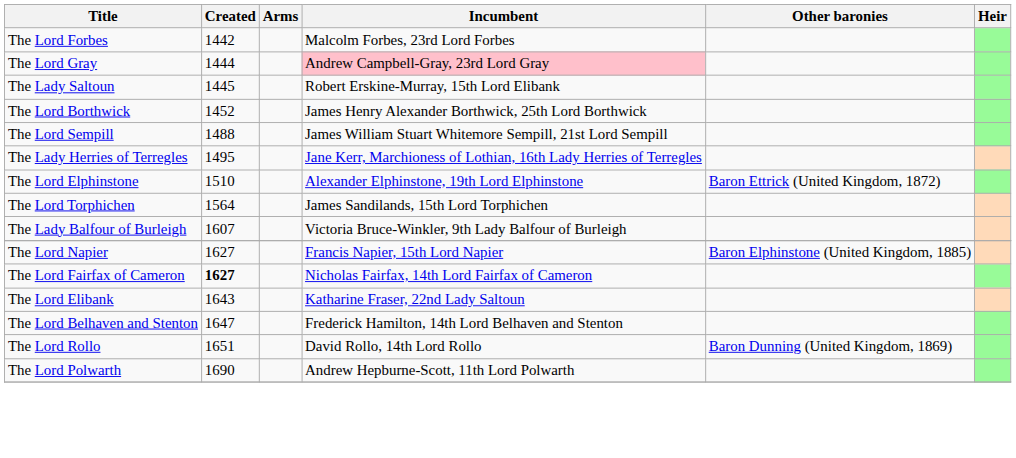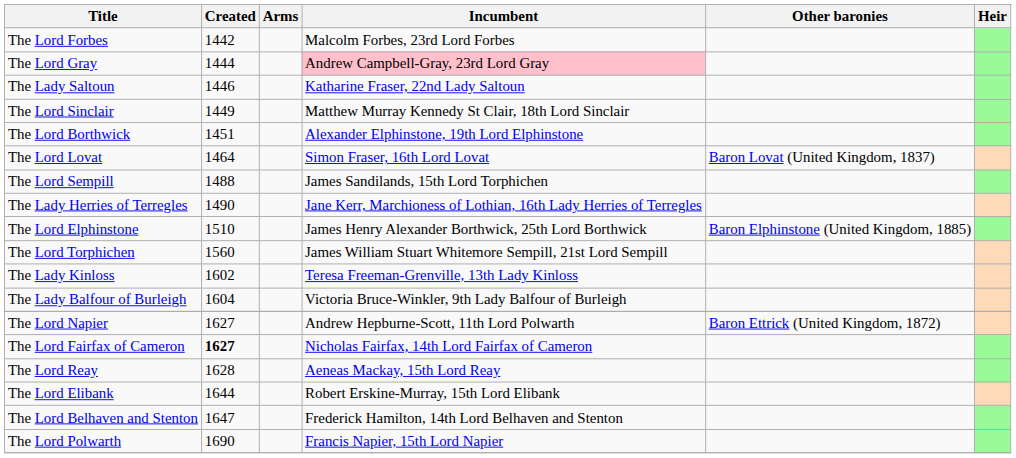(220, 87) 1445 -> (220, 87) 1446
(432, 87) Robert Erskine-Murray, 15th Lord Elibank -> (415, 87) Katharine Fraser, 22nd Lady Saltoun
+ row: (61, 110)
(220, 110) 1452 -> (220, 134) 1451
(476, 110) James Henry Alexander Borthwick, 25th Lord Borthwick -> (444, 134) Alexander Elphinstone, 19th Lord Elphinstone
+ row: (55, 157)
(486, 134) James William Stuart Whitemore Sempill, 21st Lord Sempill -> (427, 181) James Sandilands, 15th Lord Torphichen
(220, 157) 1495 -> (220, 205) 1490
(444, 181) Alexander Elphinstone, 19th Lord Elphinstone -> (476, 228) James Henry Alexander Borthwick, 25th Lord Borthwick
(825, 181) Baron Ettrick (United Kingdom, 1872) -> (840, 228) Baron Elphinstone (United Kingdom, 1885)
(220, 205) 1564 -> (220, 252) 1560
(427, 205) James Sandilands, 15th Lord Torphichen -> (486, 252) James William Stuart Whitemore Sempill, 21st Lord Sempill
+ row: (61, 275)
(220, 228) 1607 -> (220, 299) 1604
(404, 252) Francis Napier, 15th Lord Napier -> (440, 323) Andrew Hepburne-Scott, 11th Lord Polwarth
(840, 252) Baron Elphinstone (United Kingdom, 1885) -> (825, 323) Baron Ettrick (United Kingdom, 1872)
+ row: (53, 370)
(220, 299) 1643 -> (220, 393) 1644
(415, 299) Katharine Fraser, 22nd Lady Saltoun -> (432, 393) Robert Erskine-Murray, 15th Lord Elibank
- row: (54, 346)
(440, 370) Andrew Hepburne-Scott, 11th Lord Polwarth -> (404, 441) Francis Napier, 15th Lord Napier
